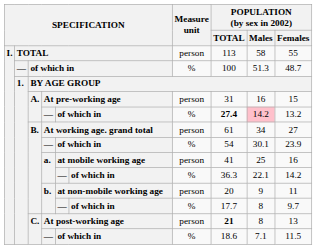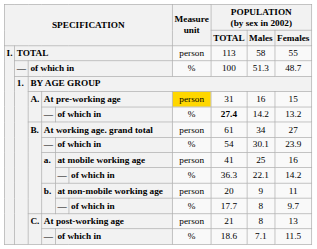(192, 98) no background -> (192, 98) gold background
(261, 114) pink background -> (261, 114) no background
(229, 220) bold -> (229, 220) normal
